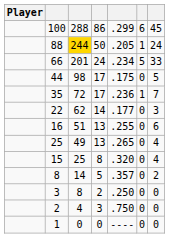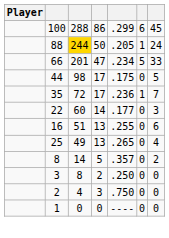(99, 61) 24 -> (99, 61) 47
(80, 110) 62 -> (80, 110) 60
- row: (57, 159)
